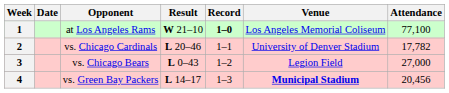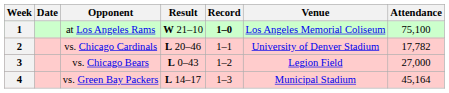(416, 29) 77,100 -> (416, 29) 75,100
(315, 79) bold -> (315, 79) normal
(416, 79) 20,456 -> (416, 79) 45,164
